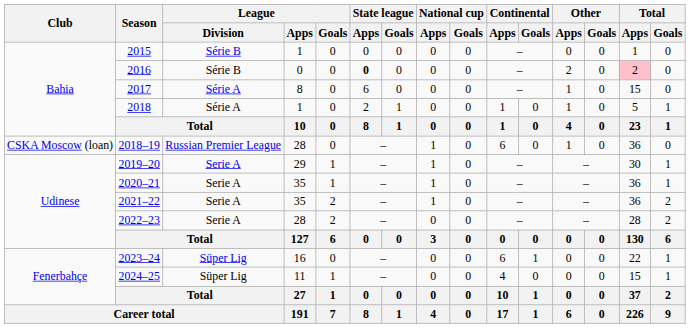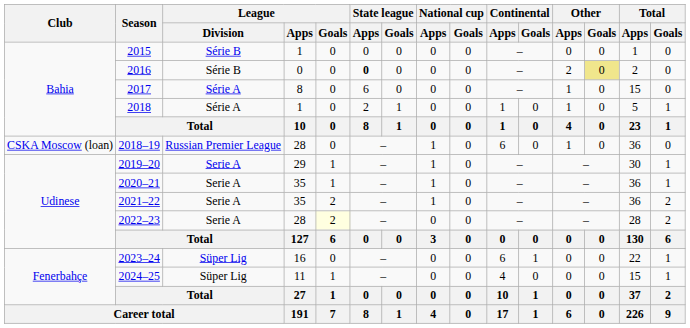(602, 70) no background -> (602, 70) khaki background
(635, 70) pink background -> (635, 70) no background
(333, 220) no background -> (333, 220) lightyellow background
